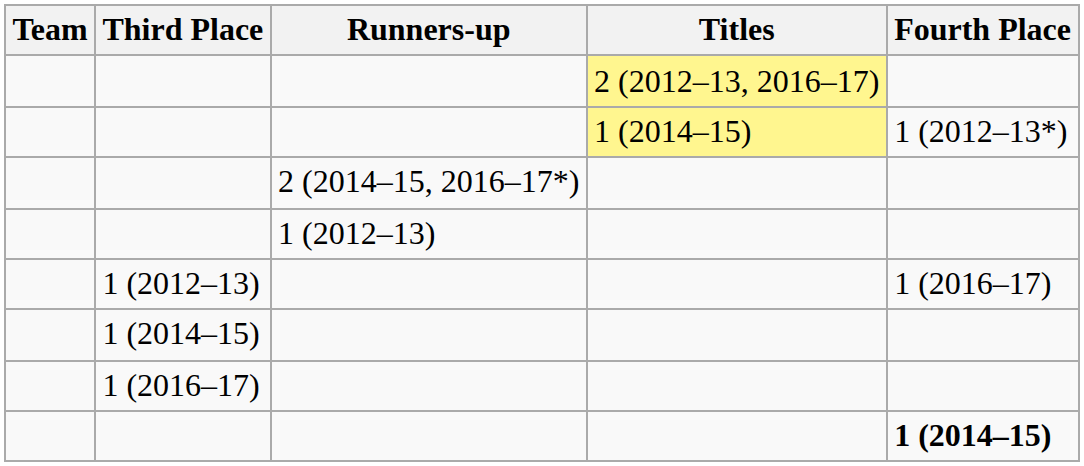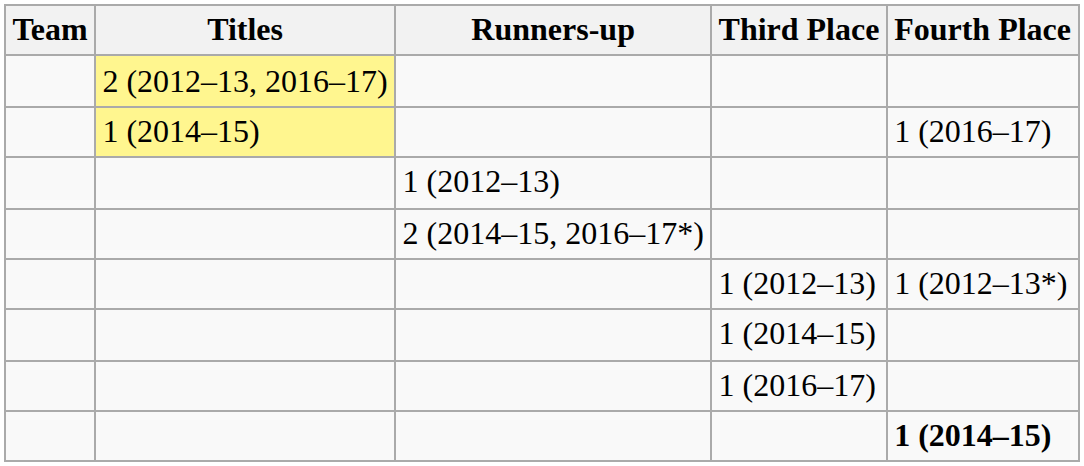columns swapped: (737, 29) <-> (183, 29)
(981, 131) 1 (2012–13*) -> (973, 131) 1 (2016–17)
(429, 182) 2 (2014–15, 2016–17*) -> (481, 182) 1 (2012–13)
(357, 232) 1 (2012–13) -> (553, 232) 2 (2014–15, 2016–17*)
(973, 283) 1 (2016–17) -> (981, 283) 1 (2012–13*)
